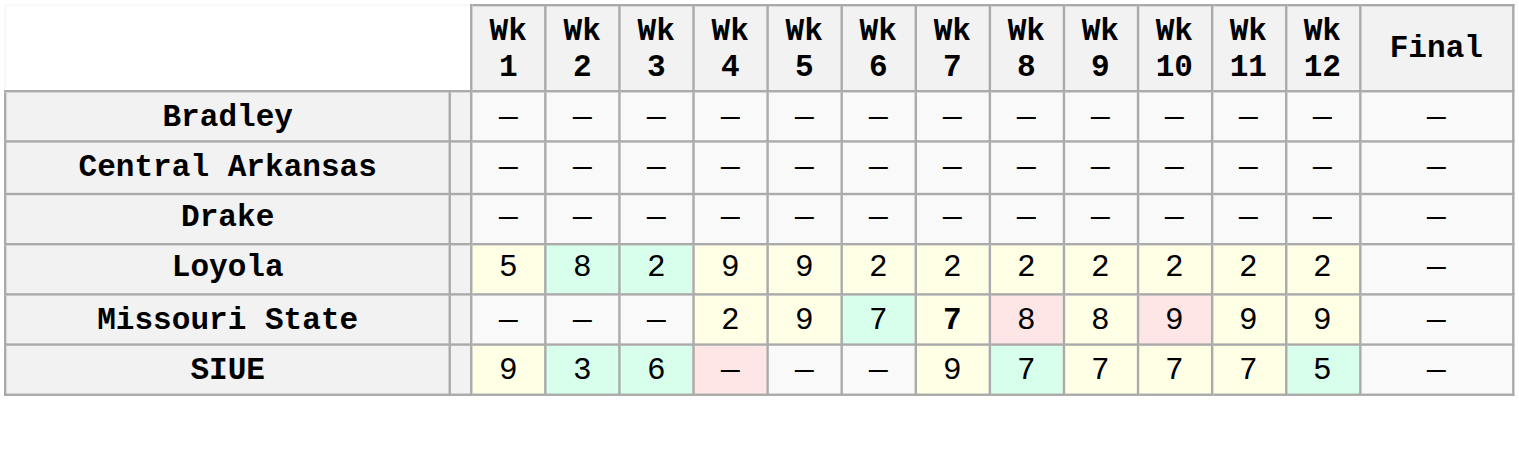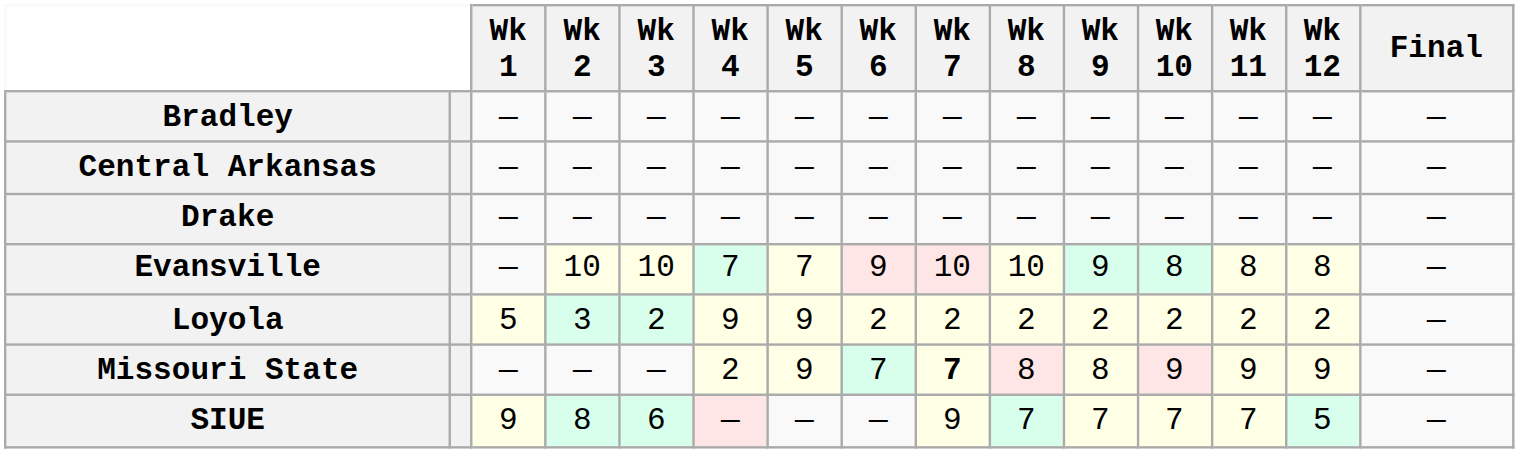+ row: (228, 269)
(582, 269) 8 -> (582, 320) 3
(582, 370) 3 -> (582, 421) 8
